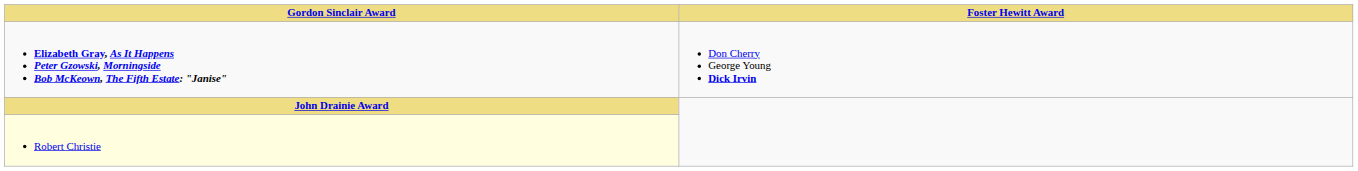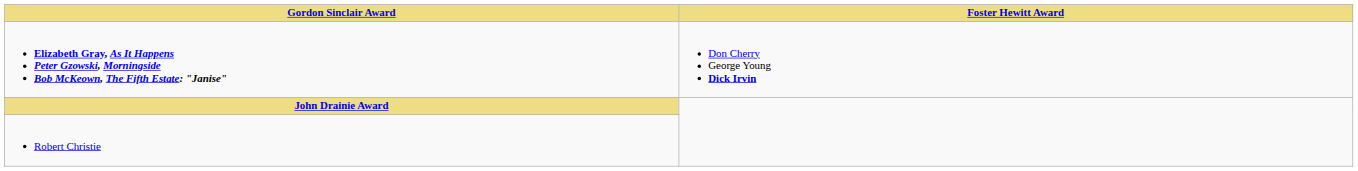(341, 146) lightyellow background -> (341, 146) no background
